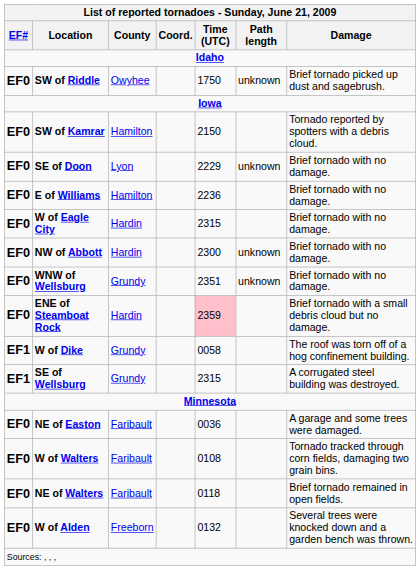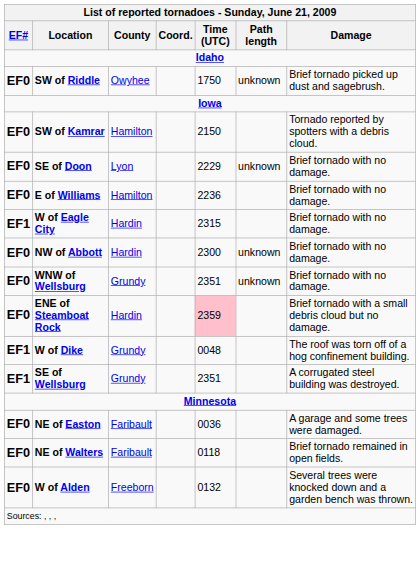(18, 224) EF0 -> (18, 224) EF1
(209, 350) 0058 -> (209, 350) 0048
(209, 379) 2315 -> (209, 379) 2351
- row: (67, 459)
